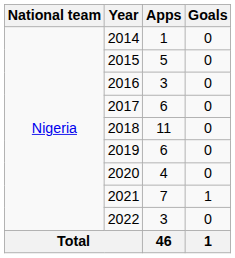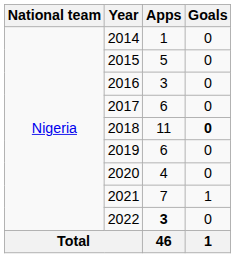(208, 128) normal -> (208, 128) bold
(164, 219) normal -> (164, 219) bold
